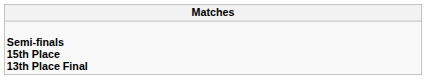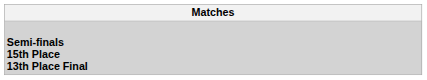(47, 54) no background -> (47, 54) lightgrey background
